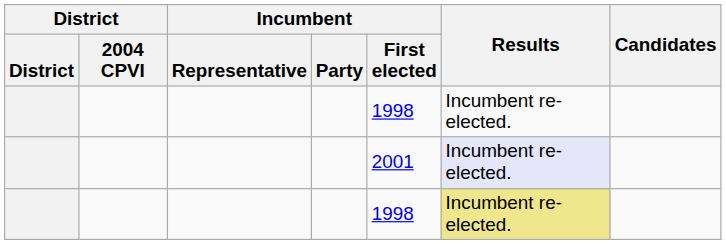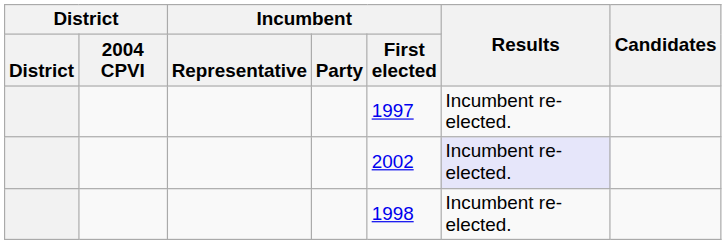(393, 111) 1998 -> (393, 111) 1997
(393, 162) 2001 -> (393, 162) 2002
(504, 213) khaki background -> (504, 213) no background
